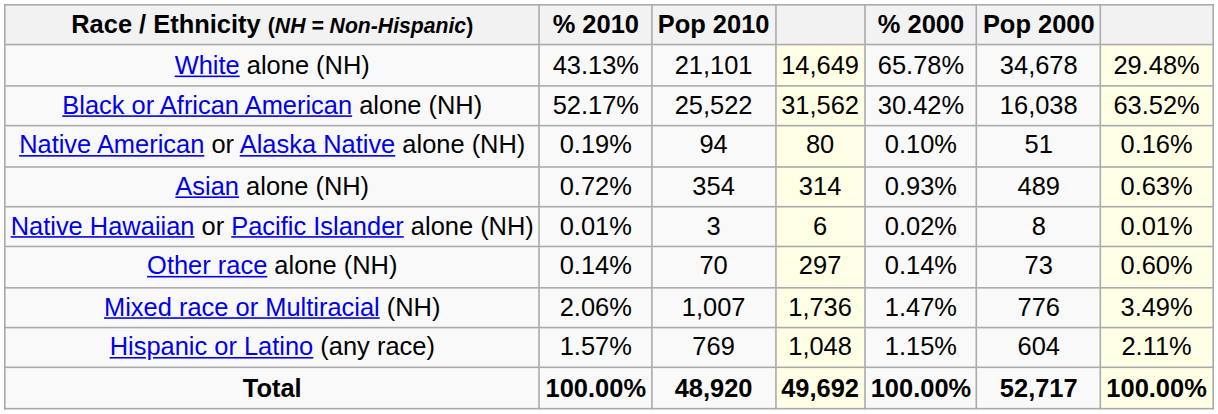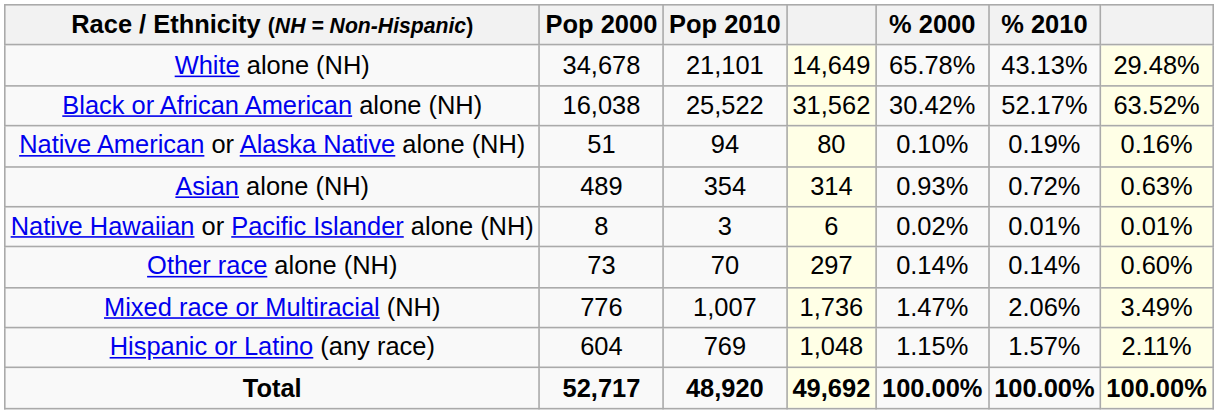columns swapped: (1039, 24) <-> (596, 24)
